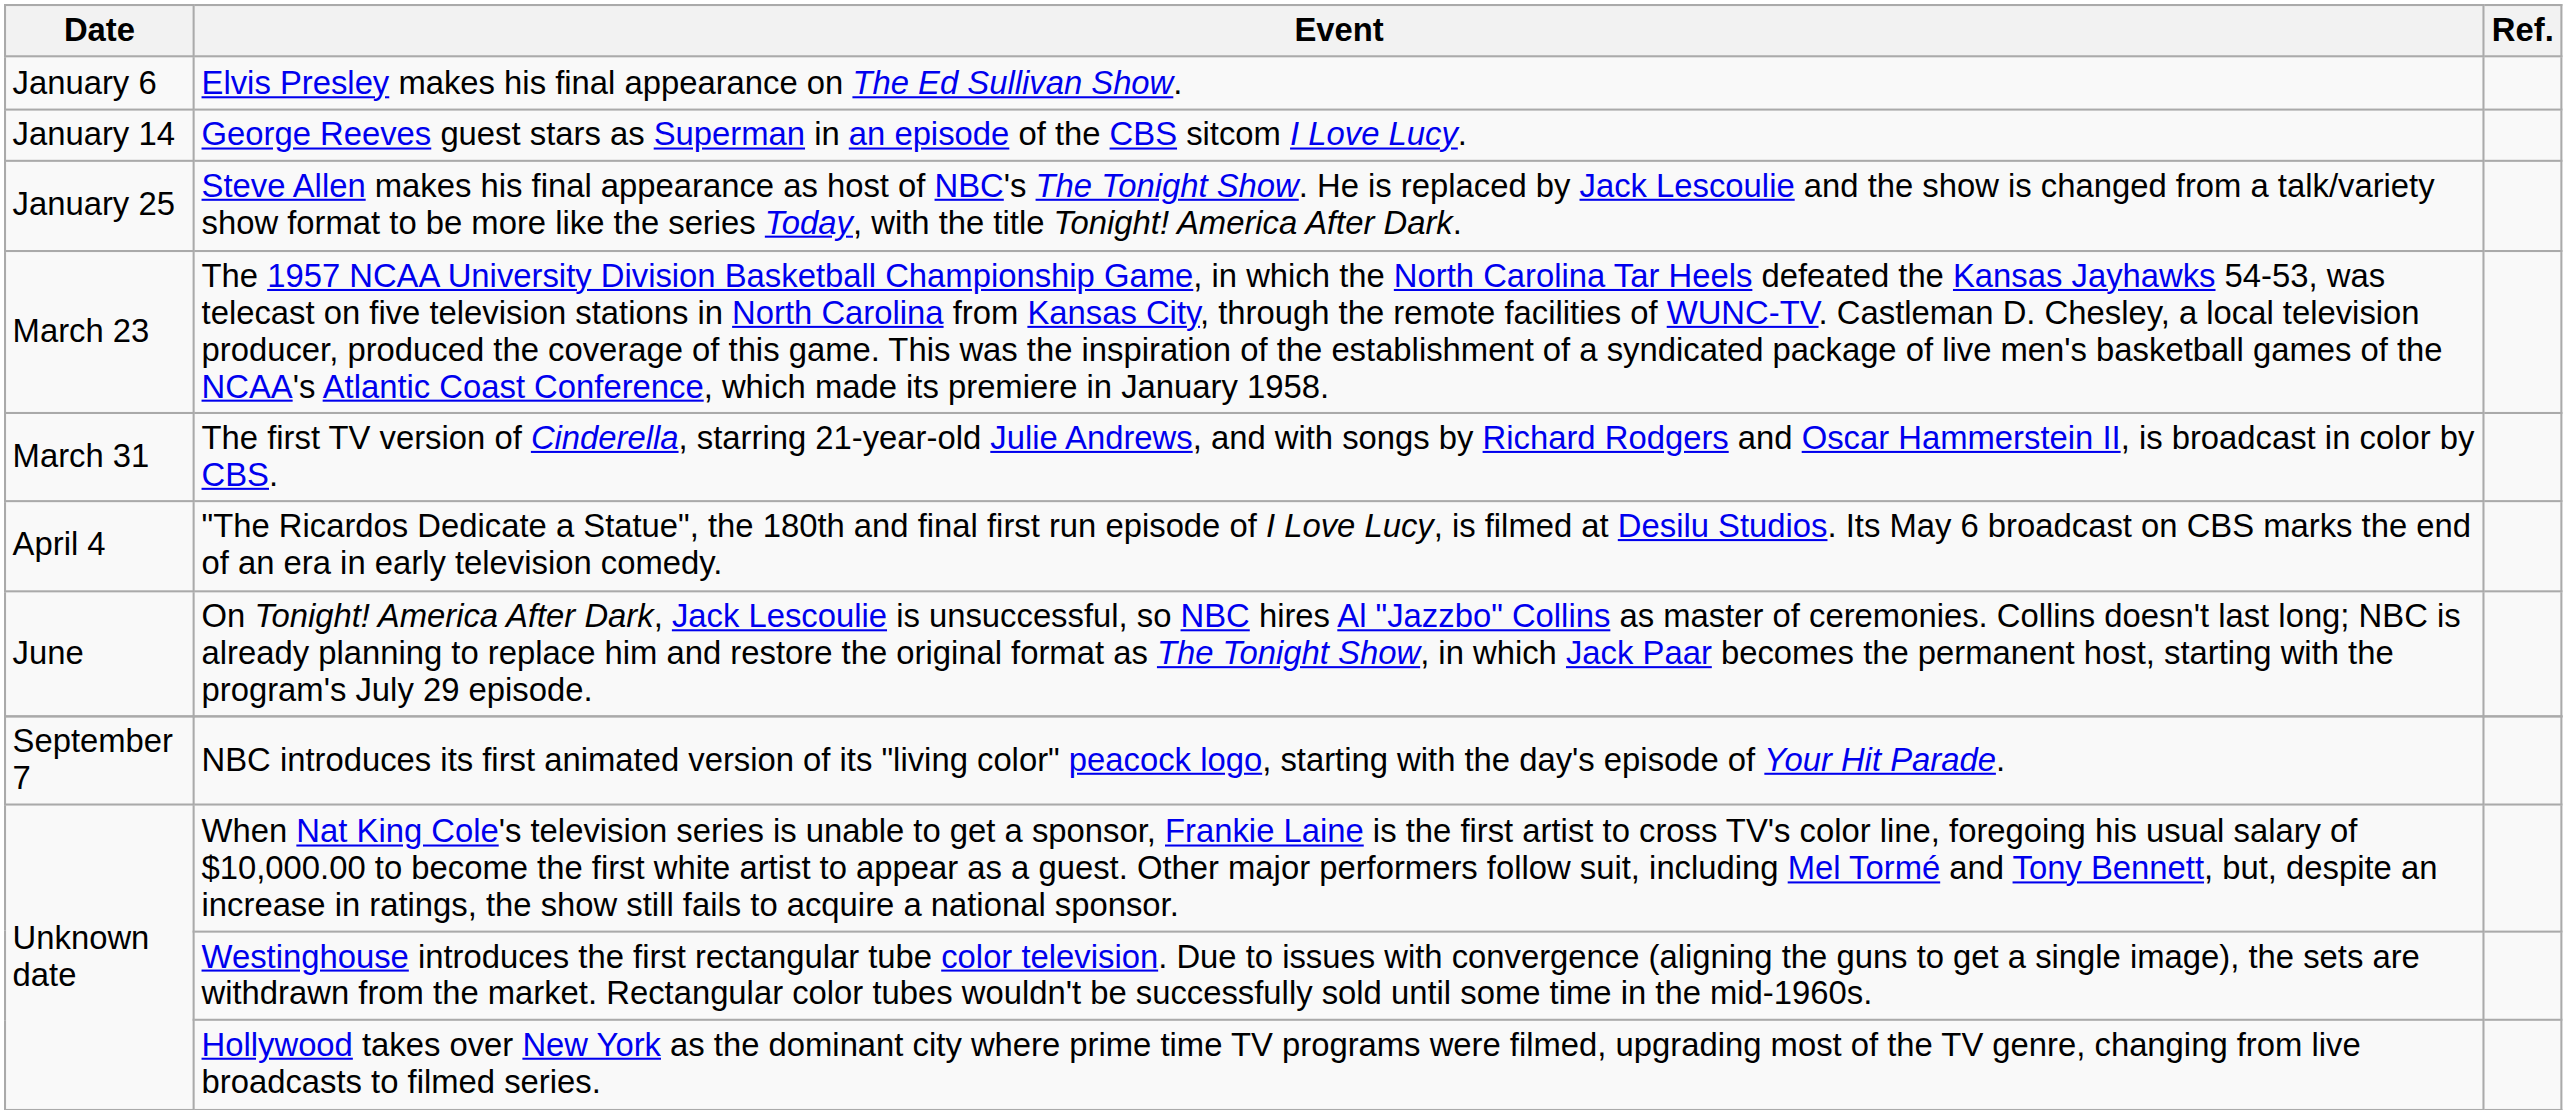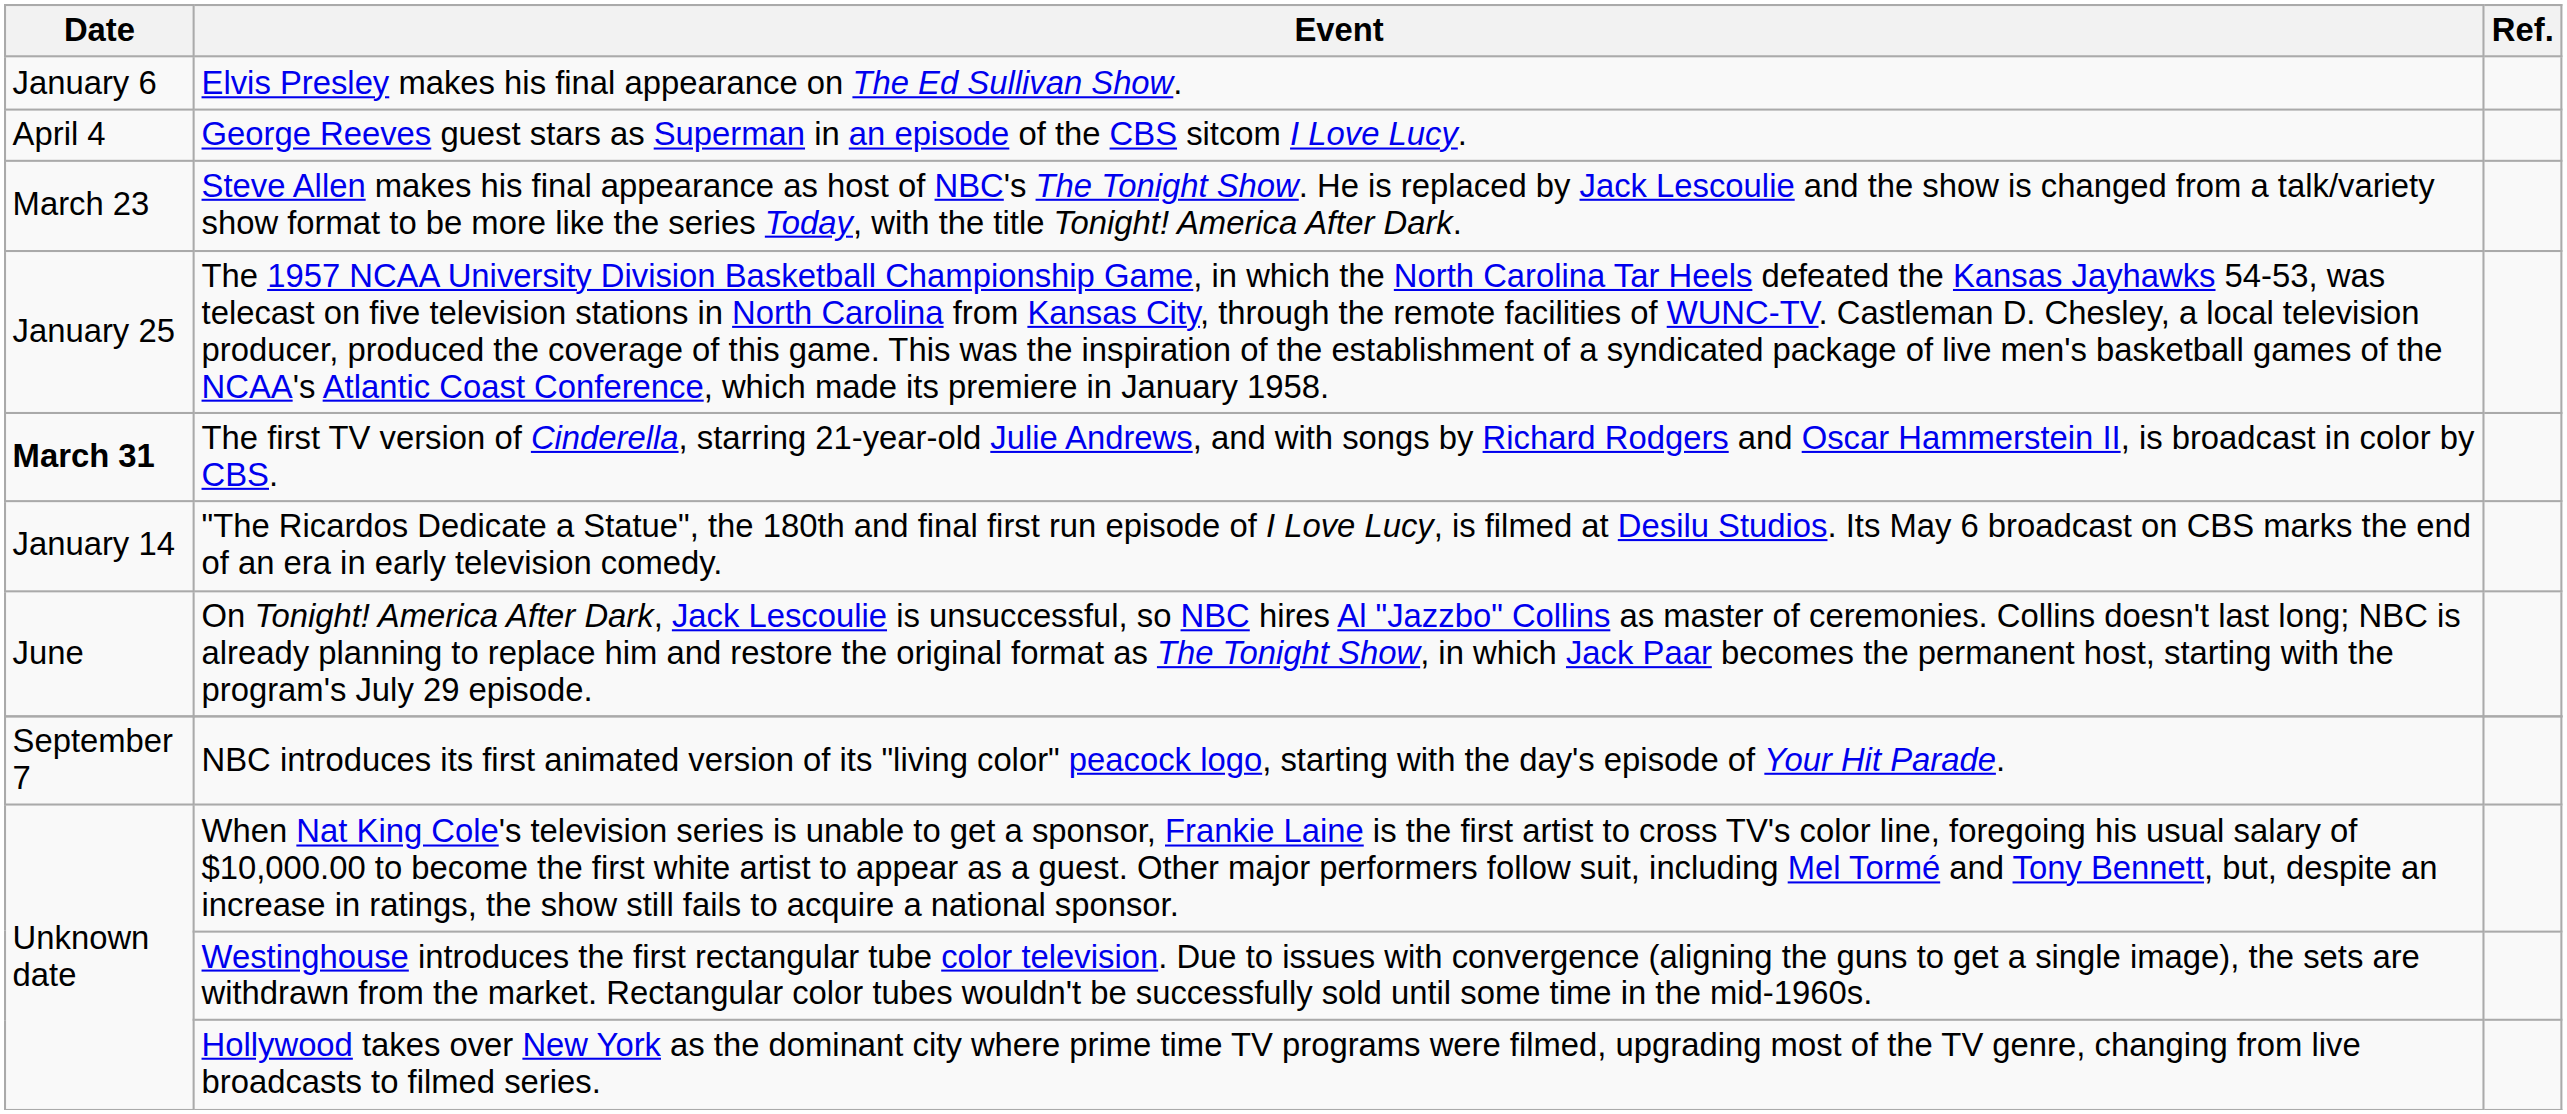(94, 134) January 14 -> (59, 134) April 4
(94, 205) January 25 -> (81, 205) March 23
(81, 330) March 23 -> (94, 330) January 25
(81, 456) normal -> (84, 456) bold
(59, 545) April 4 -> (94, 545) January 14
